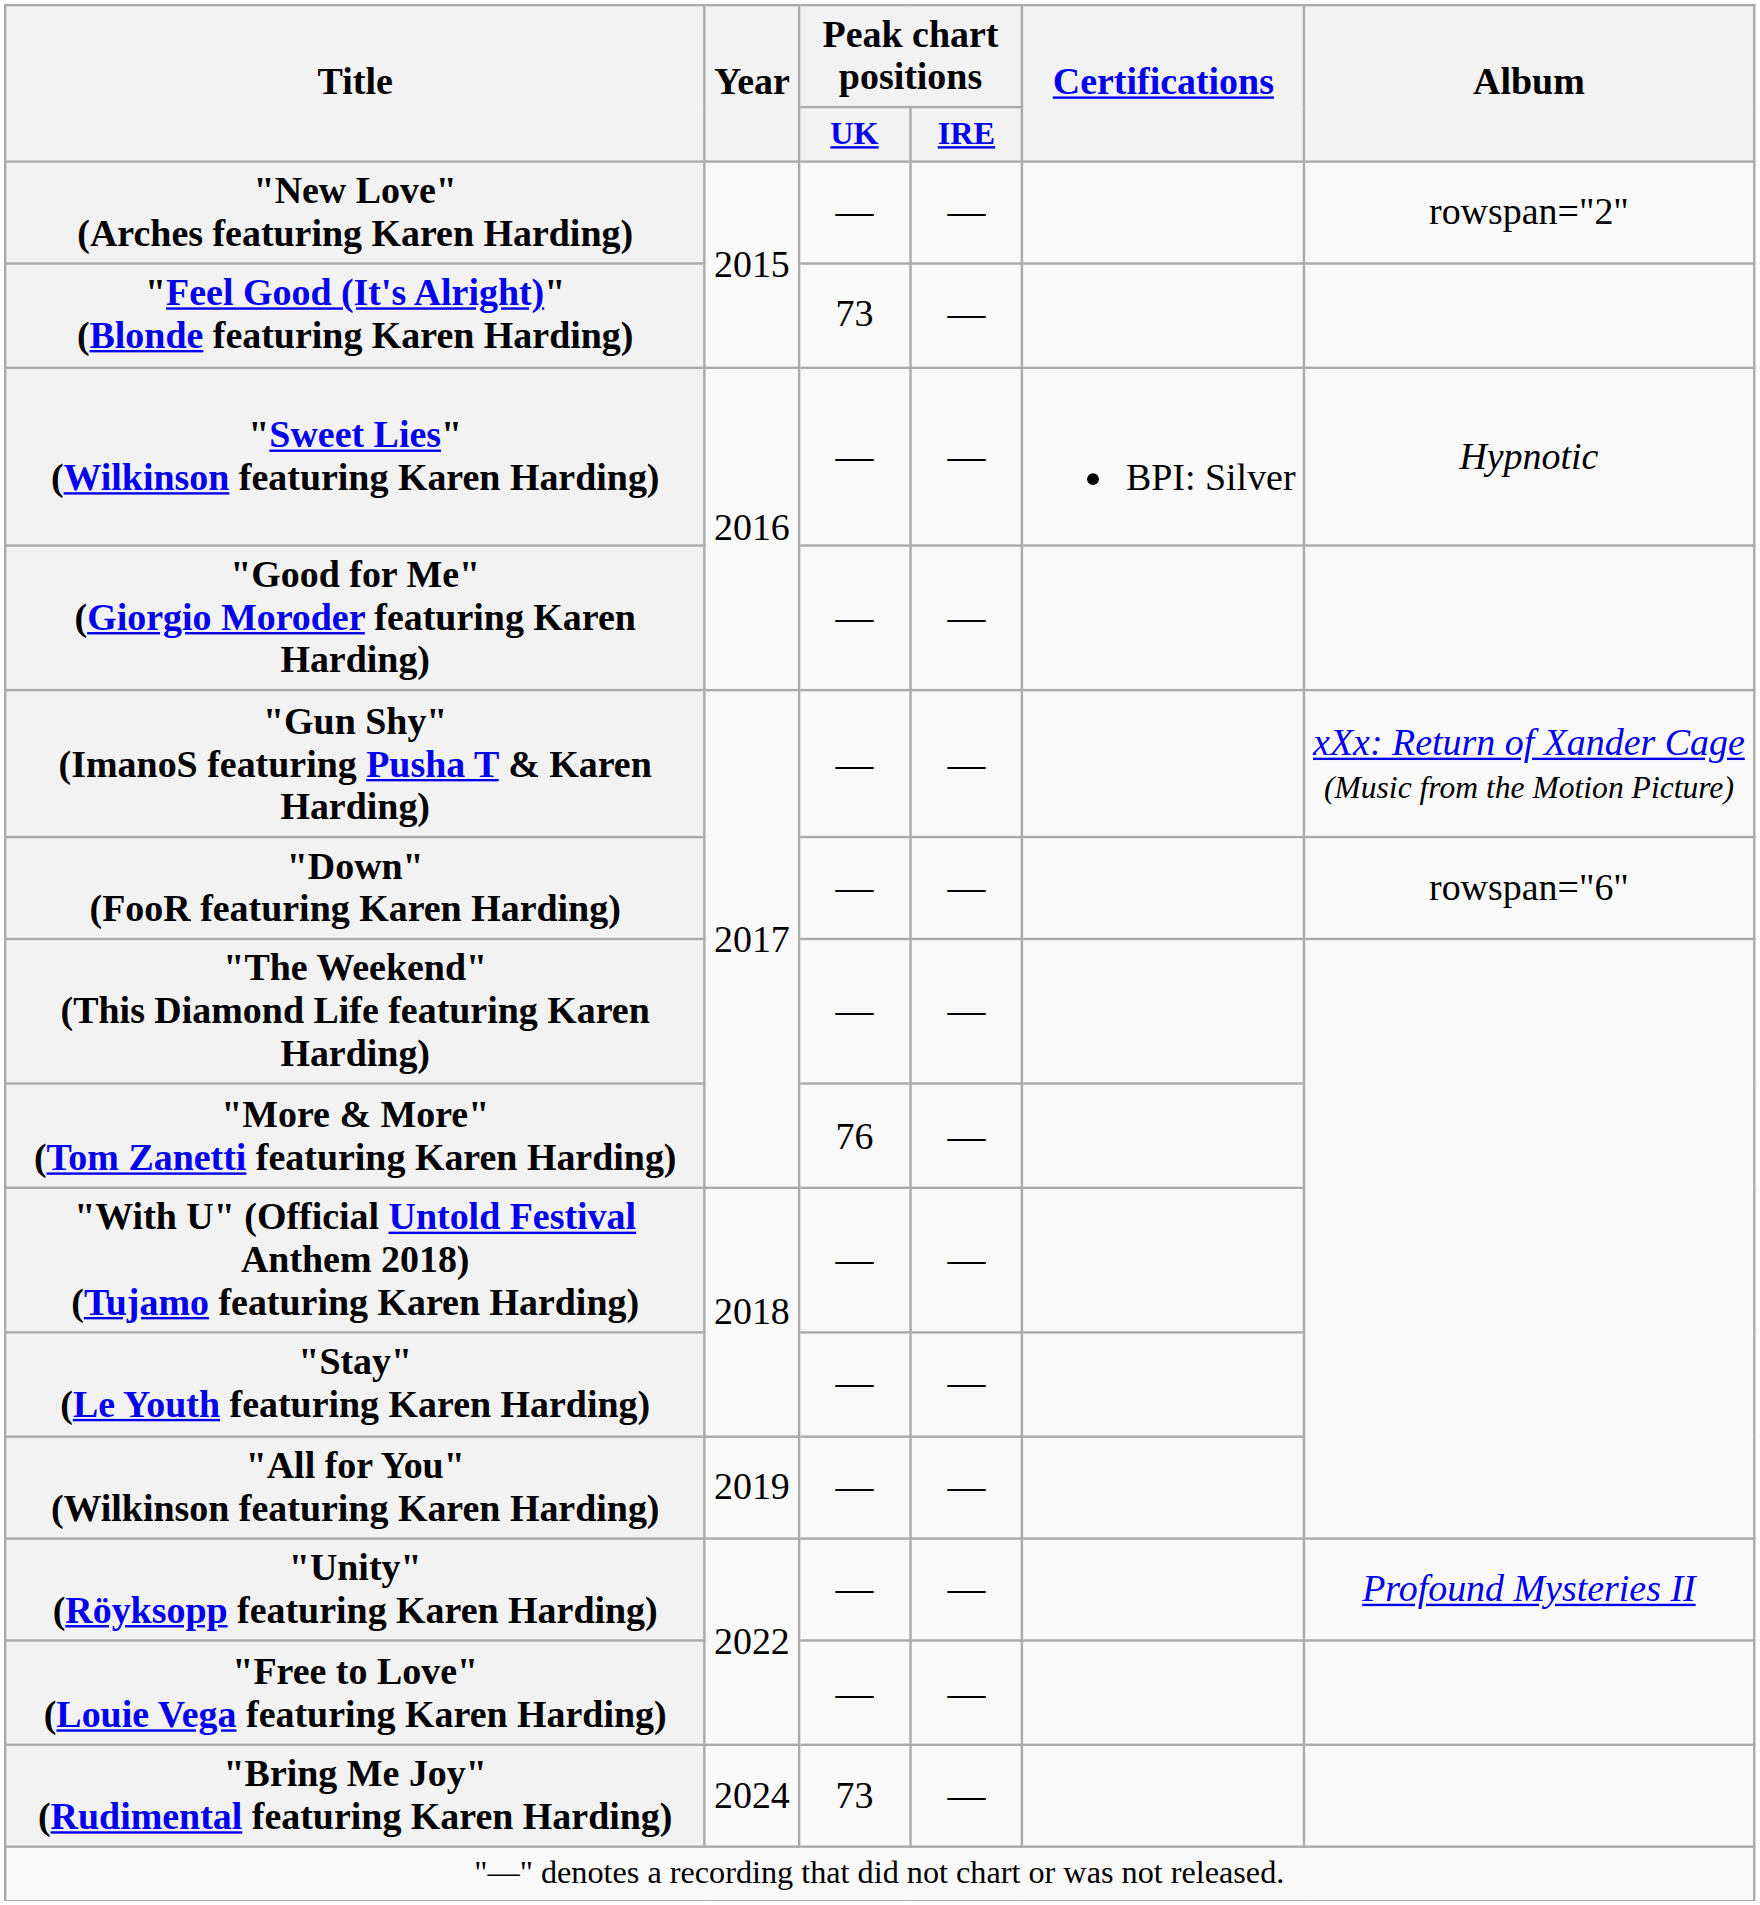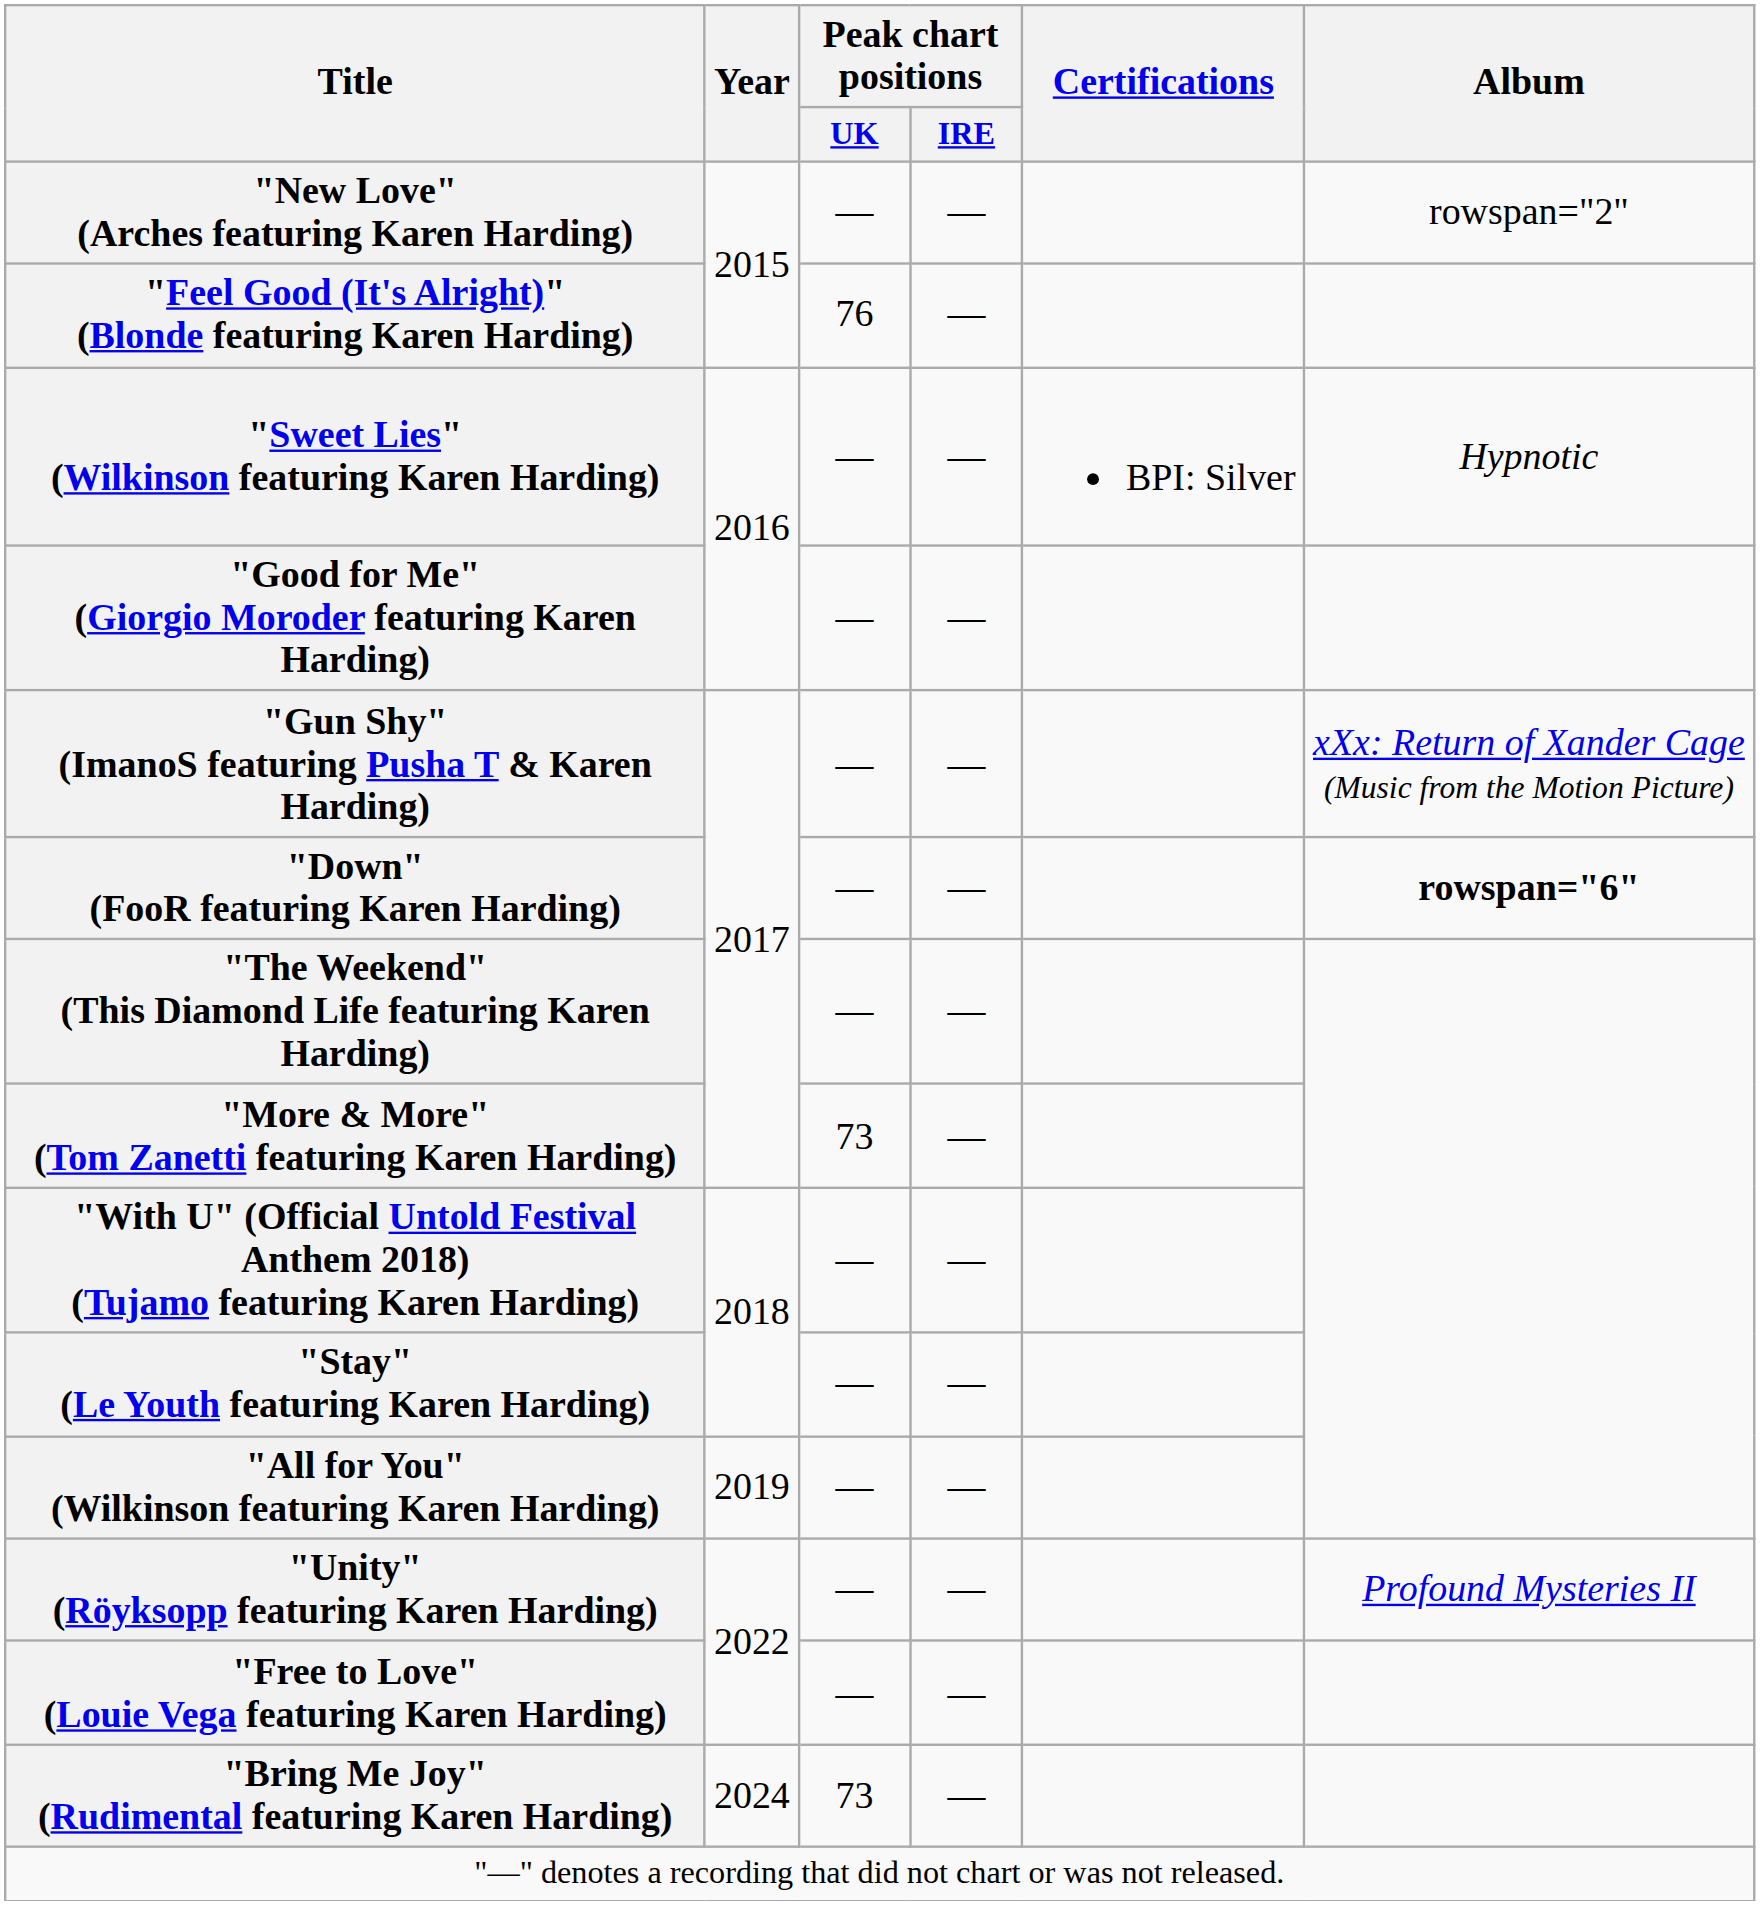(854, 314) 73 -> (854, 314) 76
(1529, 887) normal -> (1529, 887) bold
(854, 1135) 76 -> (854, 1135) 73
